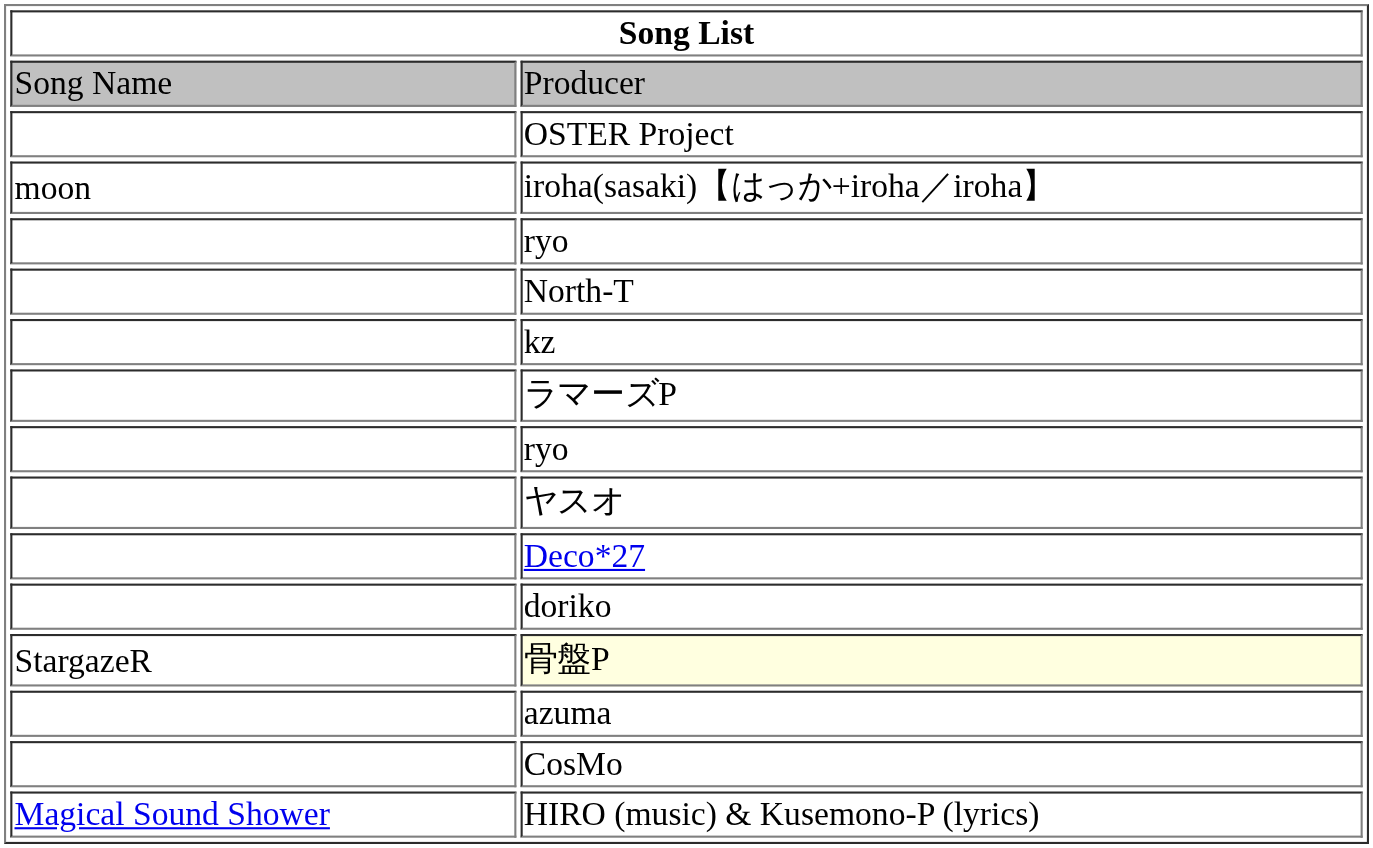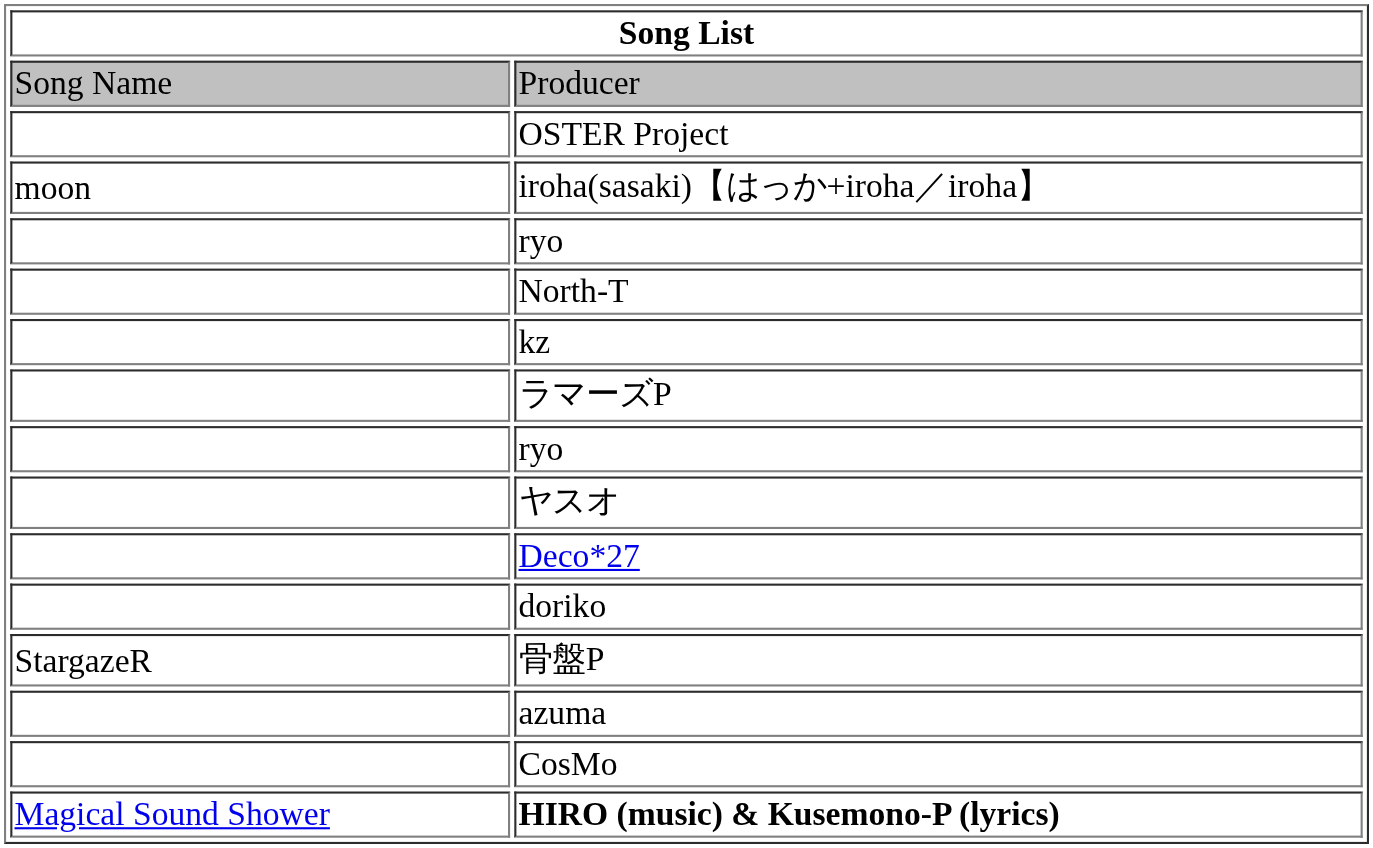(567, 658) lightyellow background -> (561, 658) no background
(782, 814) normal -> (789, 814) bold
